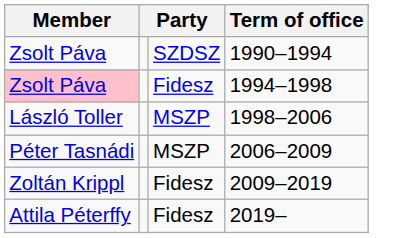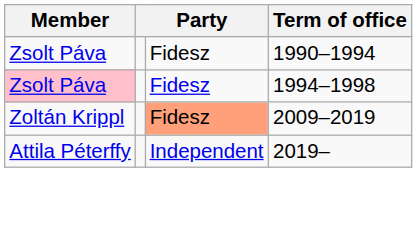(187, 53) SZDSZ -> (180, 53) Fidesz
- row: (281, 118)
- row: (281, 150)
(183, 183) no background -> (180, 118) lightsalmon background
(183, 215) Fidesz -> (207, 150) Independent
